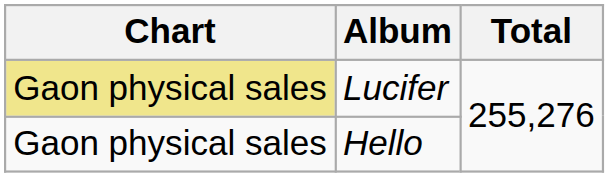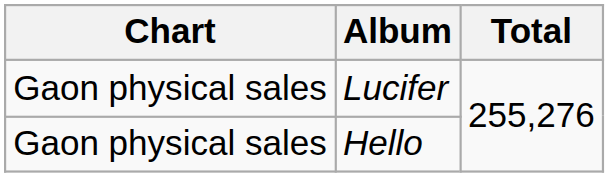(170, 87) khaki background -> (170, 87) no background
